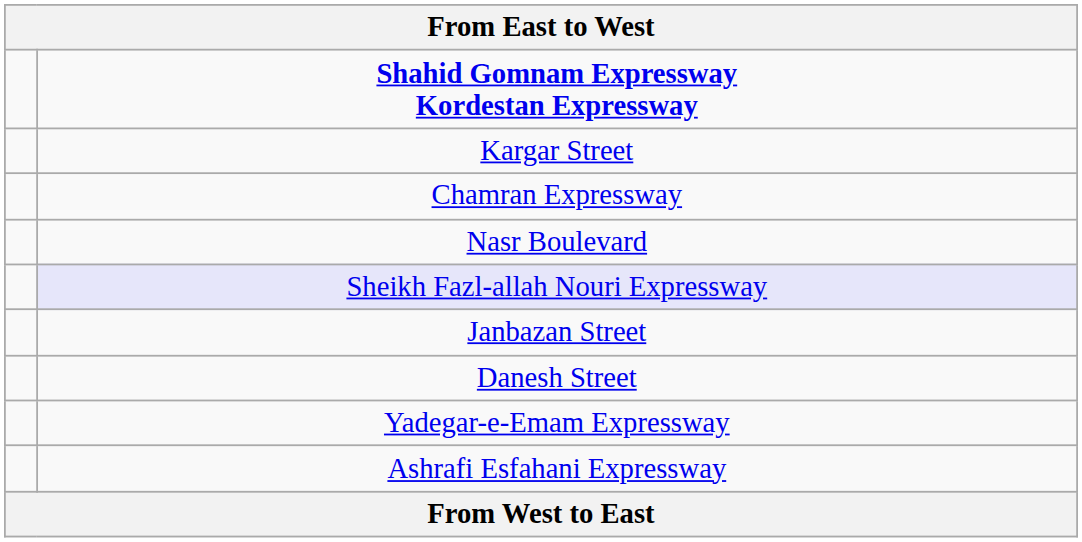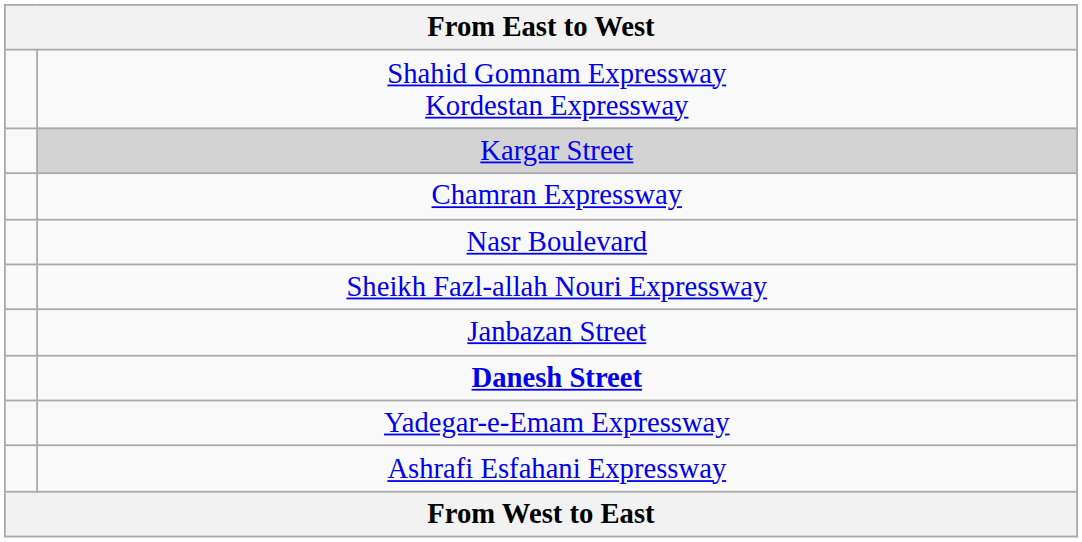(557, 88) bold -> (557, 88) normal
(557, 150) no background -> (557, 150) lightgrey background
(557, 286) lavender background -> (557, 286) no background
(557, 377) normal -> (557, 377) bold
